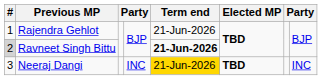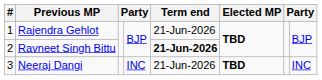(10, 48) lightgrey background -> (10, 48) no background
(184, 65) gold background -> (184, 65) no background
